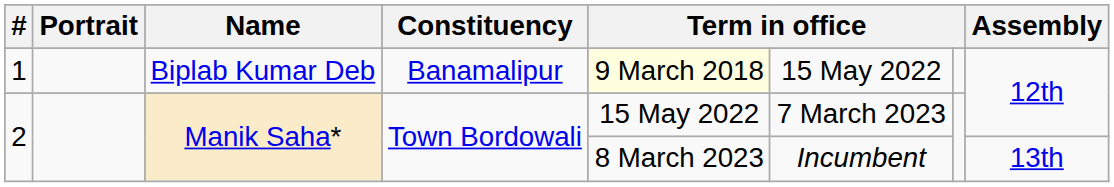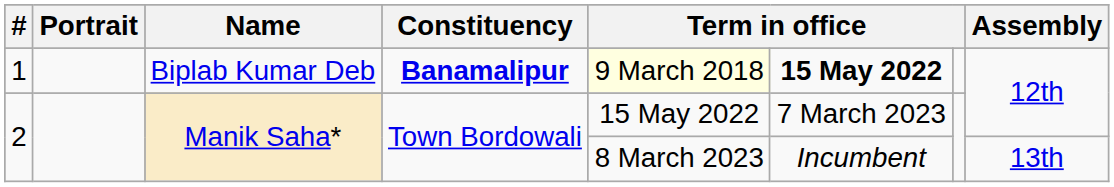(485, 70) normal -> (485, 70) bold
(861, 70) normal -> (861, 70) bold
